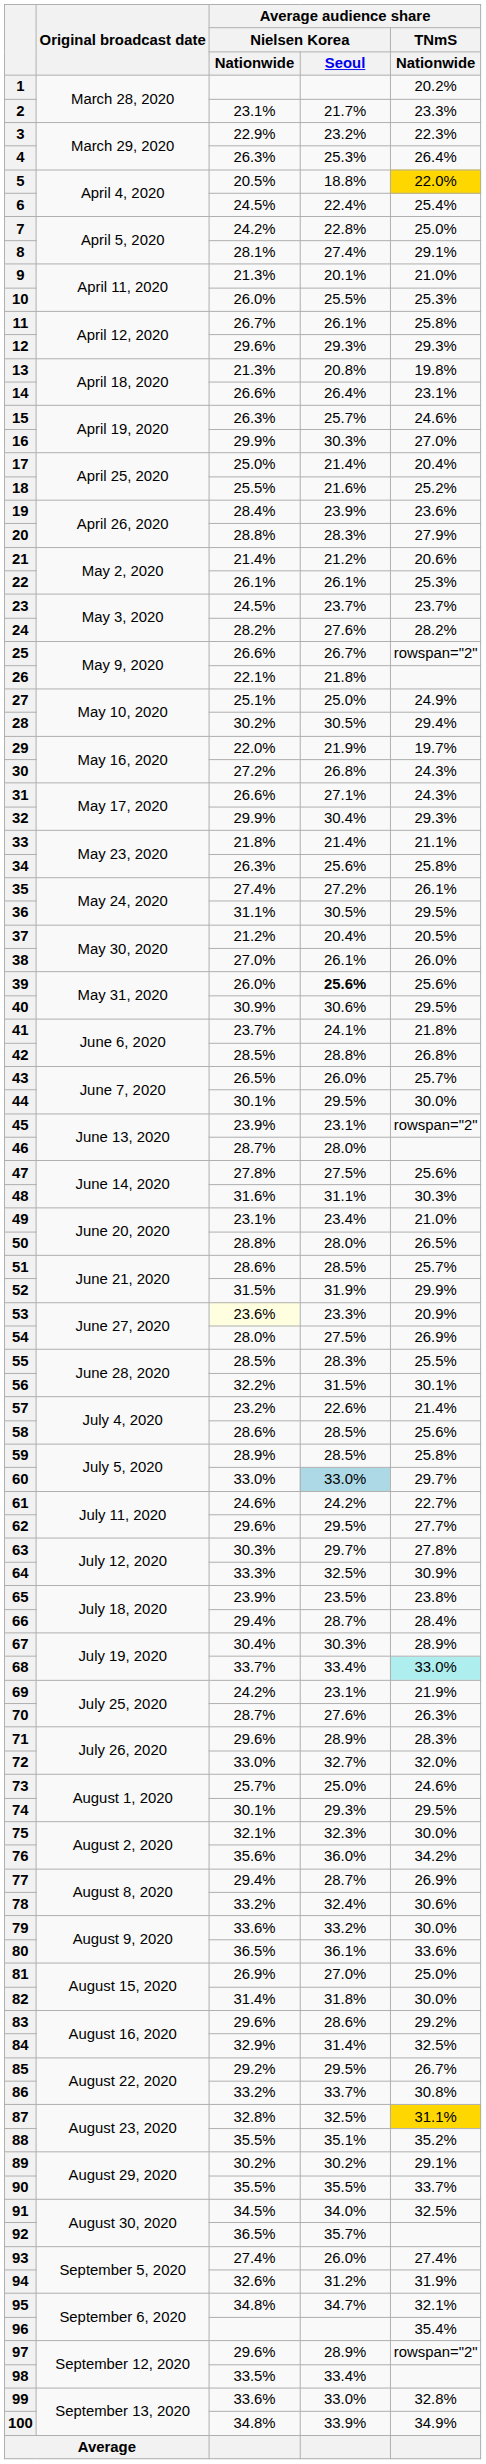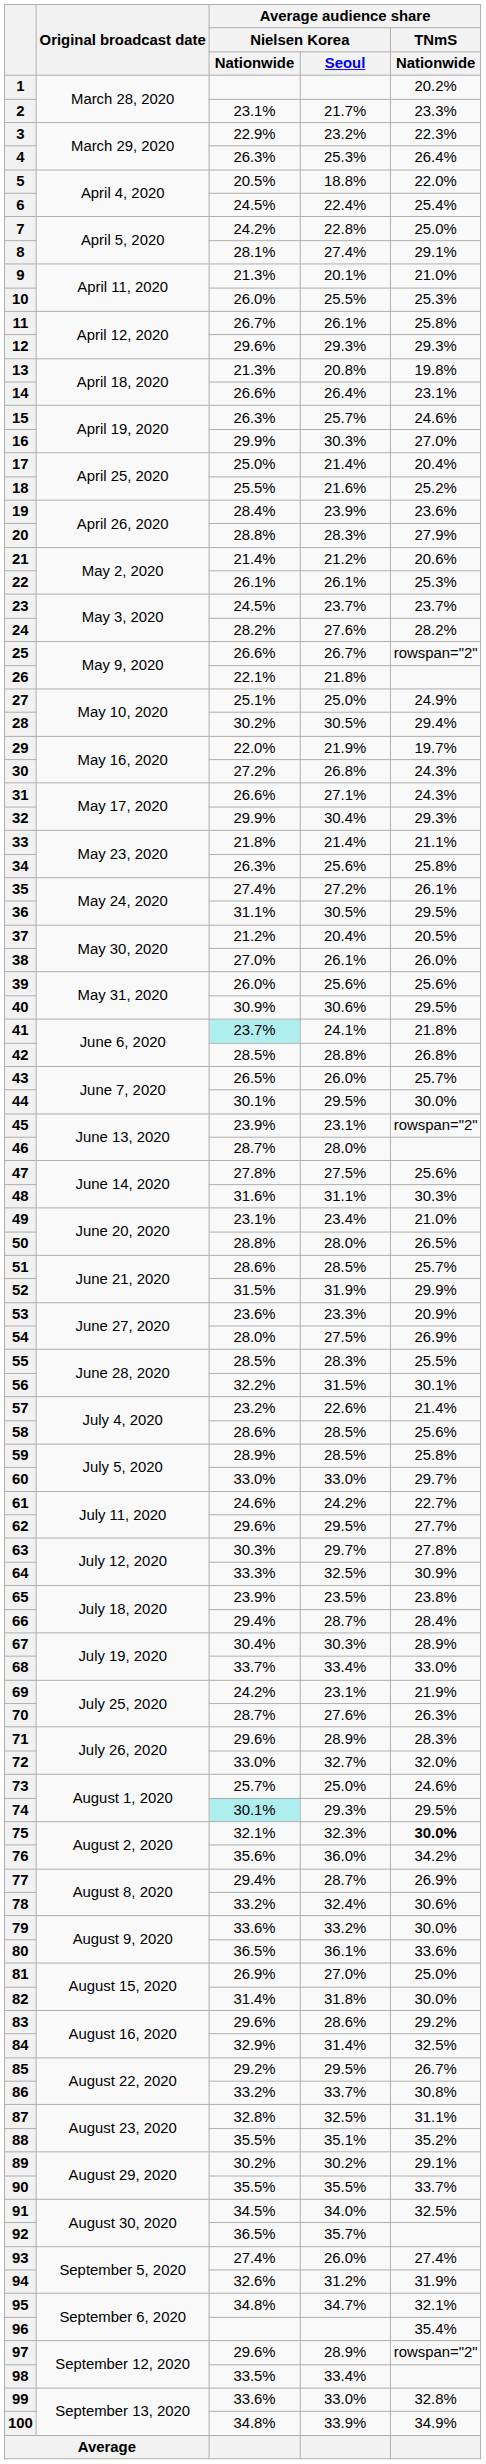(436, 181) gold background -> (436, 181) no background
(345, 983) bold -> (345, 983) normal
(255, 1031) no background -> (255, 1031) paleturquoise background
(255, 1314) lightyellow background -> (255, 1314) no background
(345, 1479) lightblue background -> (345, 1479) no background
(436, 1668) paleturquoise background -> (436, 1668) no background
(255, 1809) no background -> (255, 1809) paleturquoise background
(436, 1833) normal -> (436, 1833) bold
(436, 2116) gold background -> (436, 2116) no background
